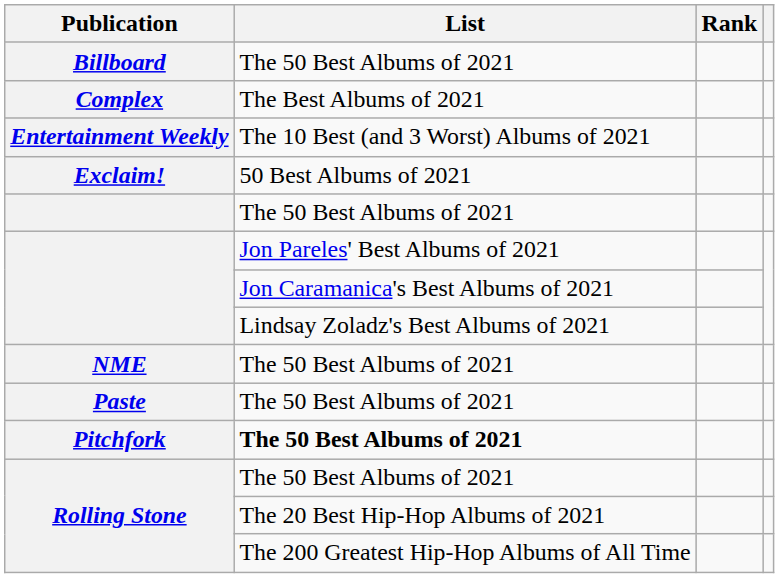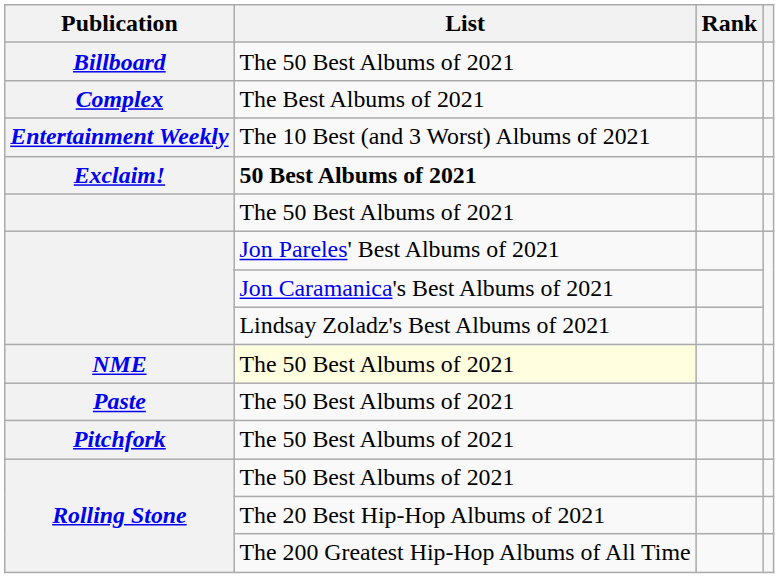(355, 174) normal -> (358, 174) bold
(377, 363) no background -> (377, 363) lightyellow background
(381, 439) bold -> (377, 439) normal
